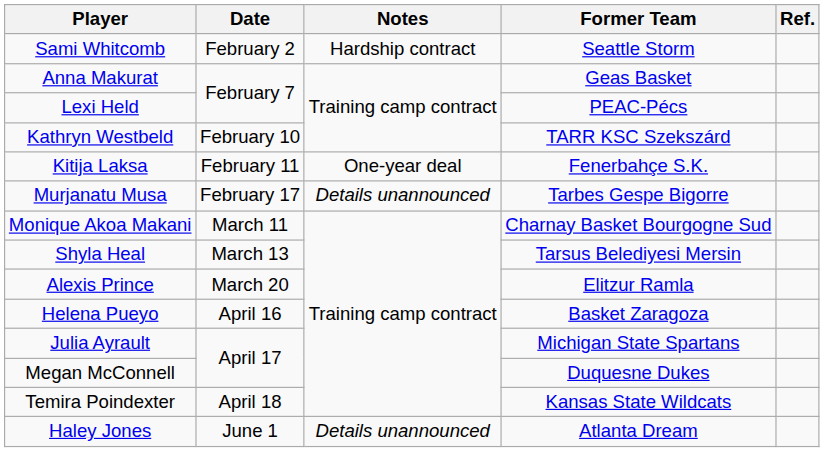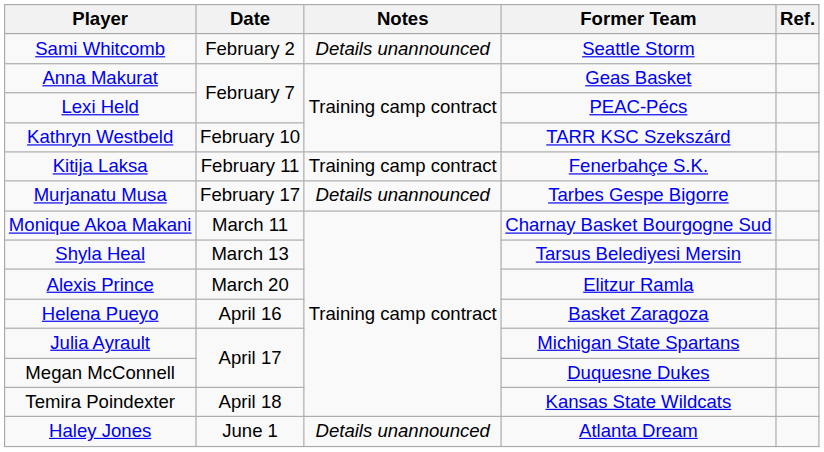(403, 48) Hardship contract -> (403, 48) Details unannounced
(403, 166) One-year deal -> (403, 166) Training camp contract
